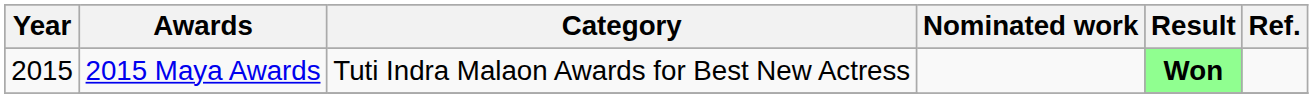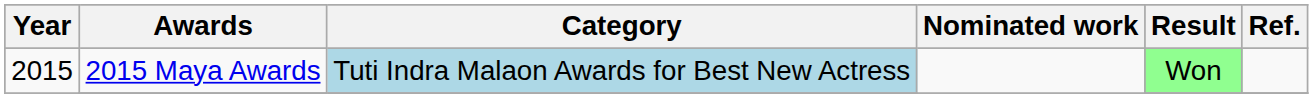(622, 70) no background -> (622, 70) lightblue background
(1193, 70) bold -> (1193, 70) normal
